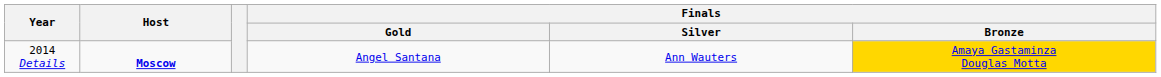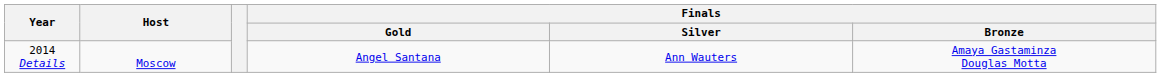(156, 63) bold -> (156, 63) normal
(1004, 56) gold background -> (1004, 56) no background
